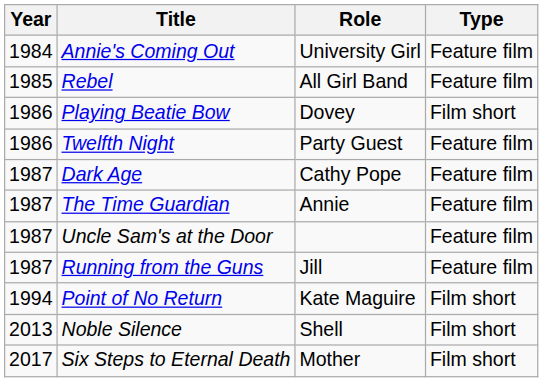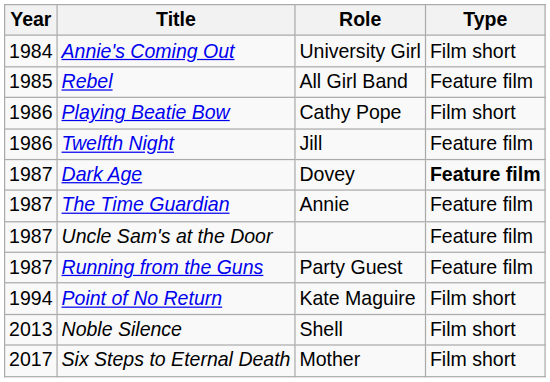(481, 50) Feature film -> (473, 50) Film short
(327, 112) Dovey -> (350, 112) Cathy Pope
(351, 143) Party Guest -> (311, 143) Jill
(350, 174) Cathy Pope -> (327, 174) Dovey
(481, 174) normal -> (485, 174) bold
(311, 267) Jill -> (351, 267) Party Guest
